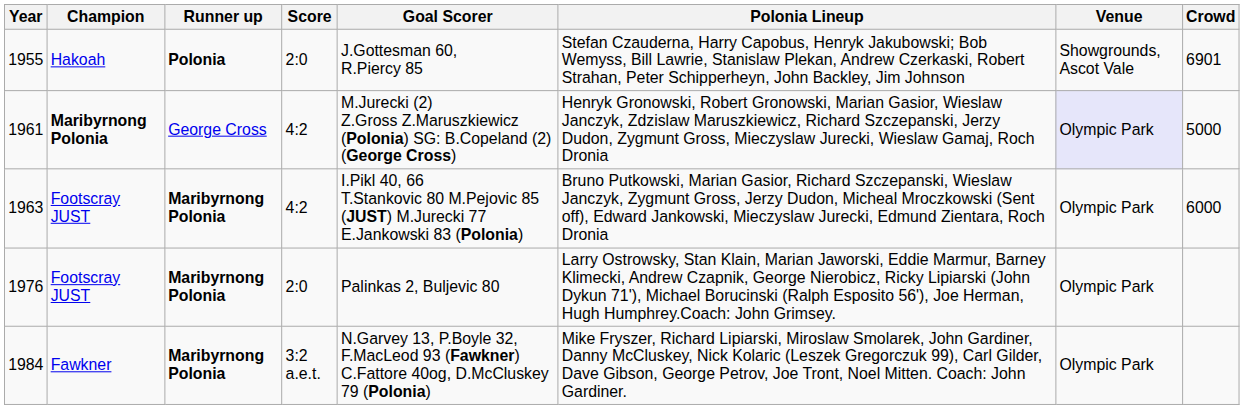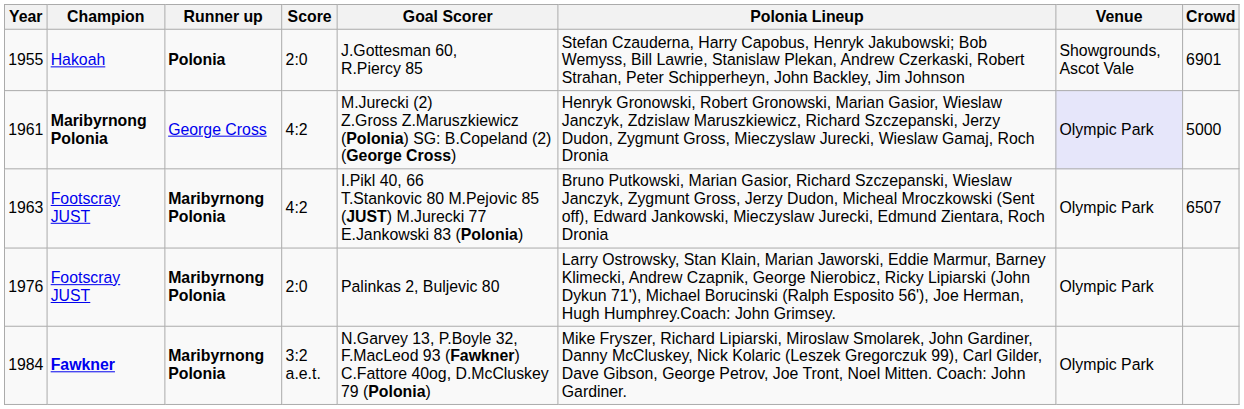(1204, 208) 6000 -> (1204, 208) 6507
(81, 365) normal -> (83, 365) bold
